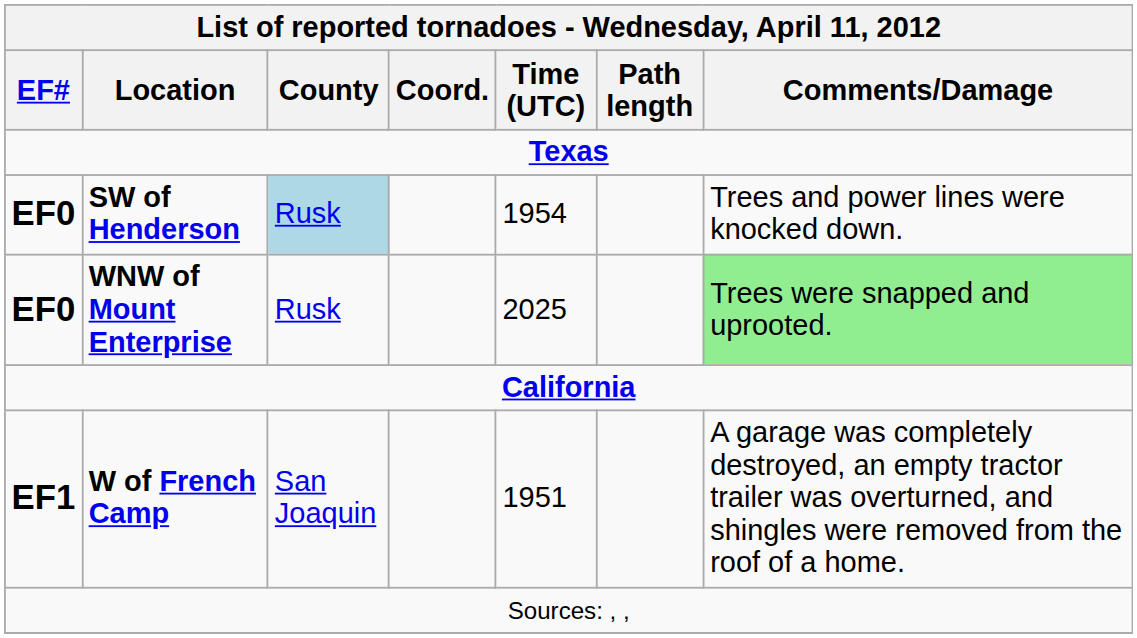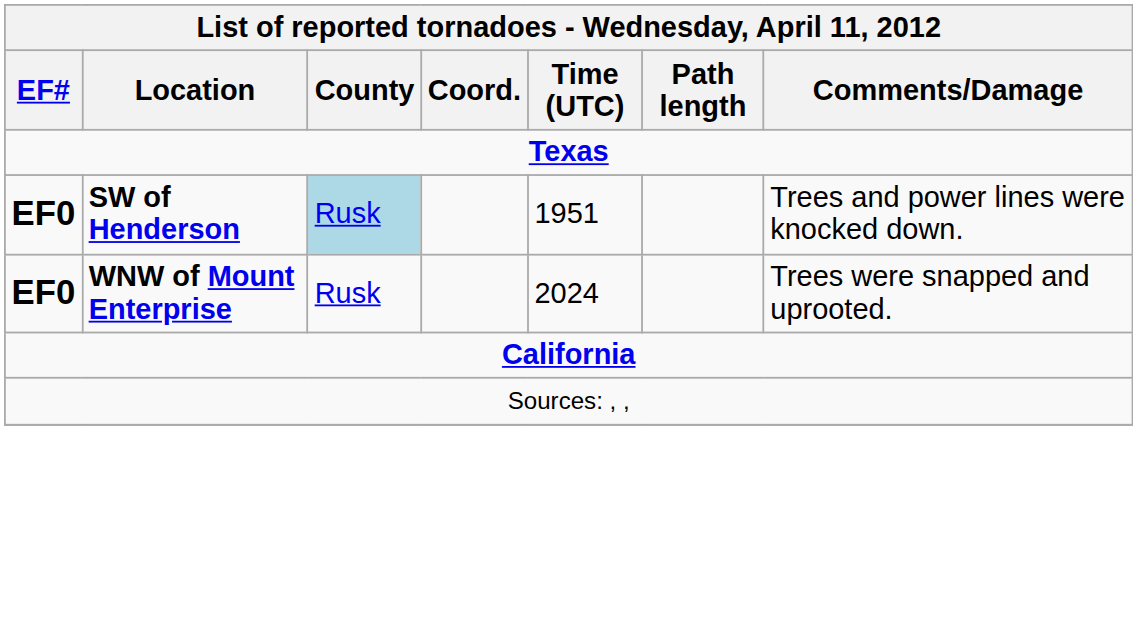(535, 214) 1954 -> (567, 214) 1951
(535, 308) 2025 -> (567, 292) 2024
(870, 308) lightgreen background -> (930, 292) no background
- row: (172, 498)
